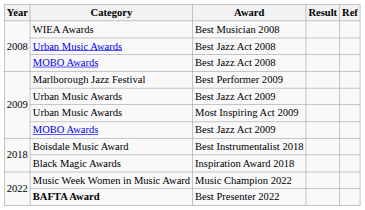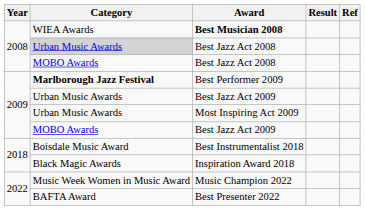(237, 29) normal -> (239, 29) bold
(77, 46) no background -> (77, 46) lightgrey background
(89, 79) normal -> (93, 79) bold
(66, 197) bold -> (64, 197) normal
